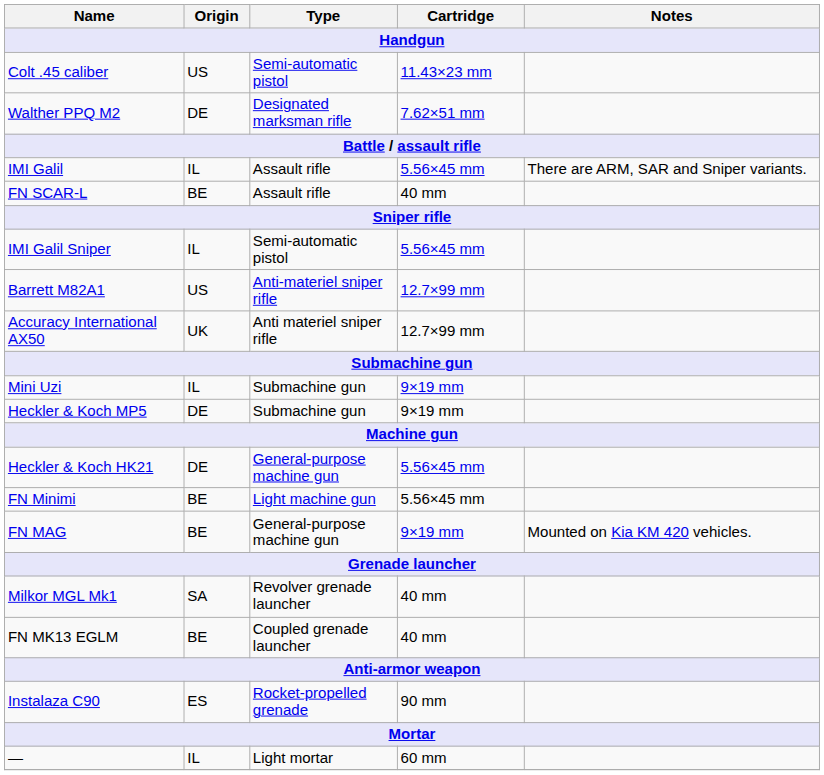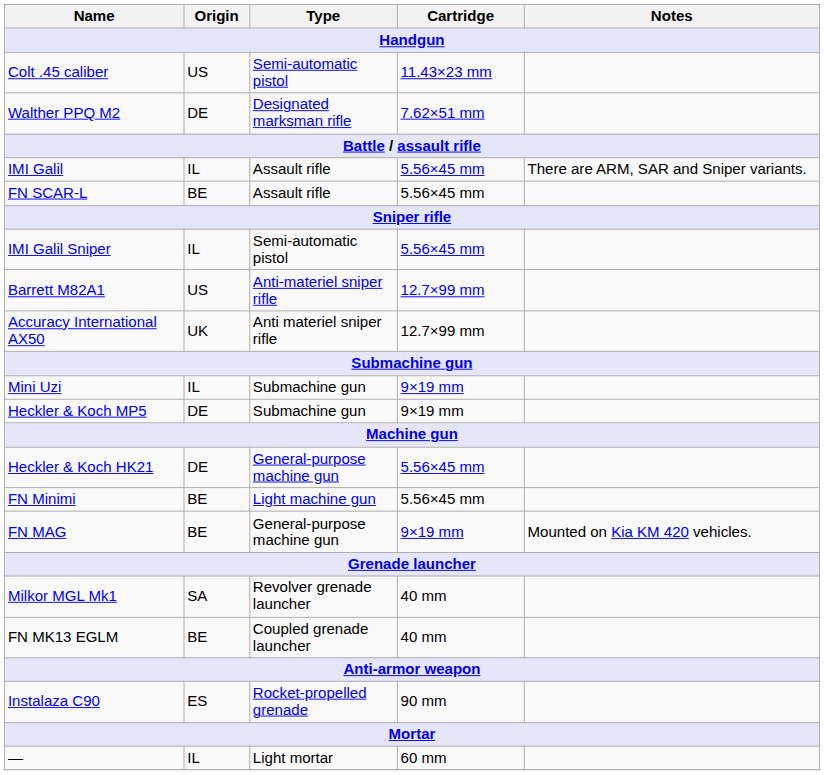(424, 193) 40 mm -> (443, 193) 5.56×45 mm
